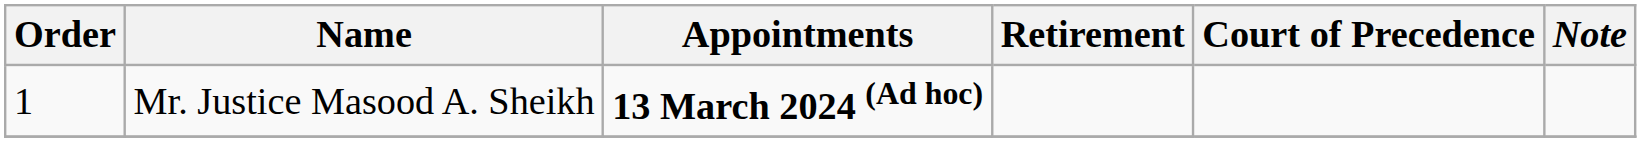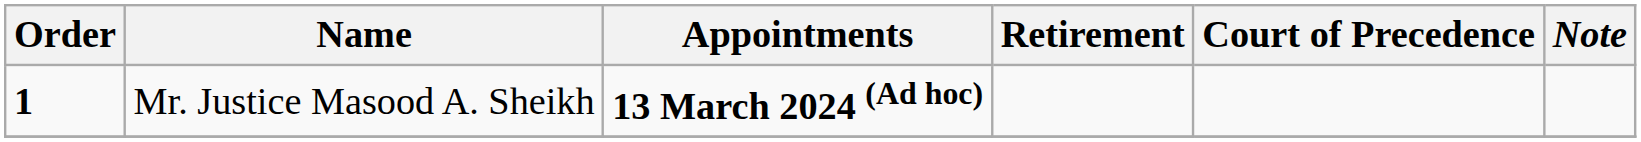(24, 100) normal -> (24, 100) bold
